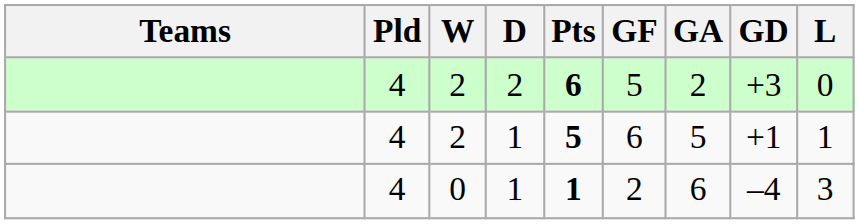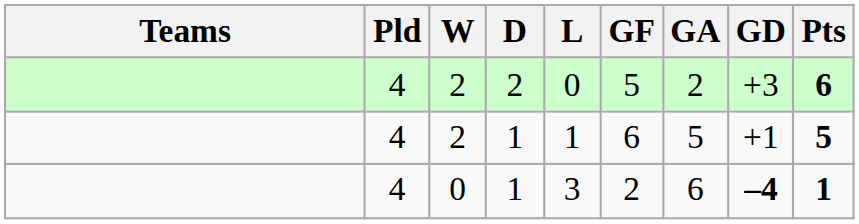columns swapped: (825, 31) <-> (573, 31)
(764, 190) normal -> (761, 190) bold
